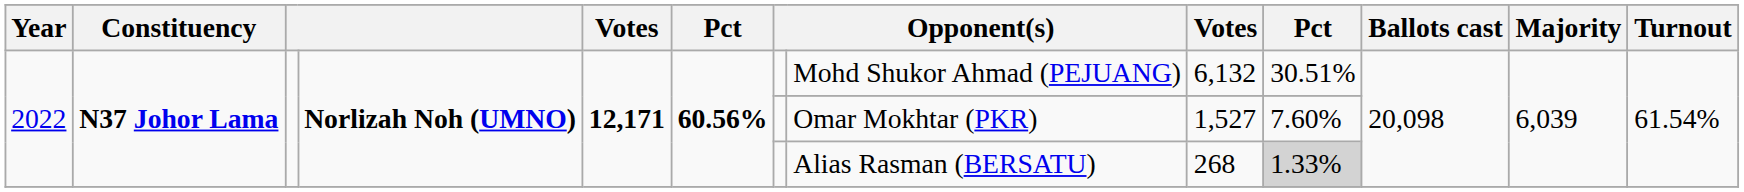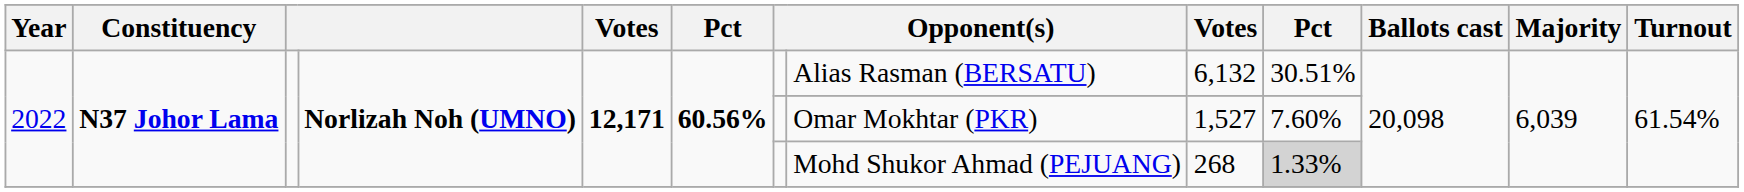(987, 72) Mohd Shukor Ahmad (PEJUANG) -> (944, 72) Alias Rasman (BERSATU)
(944, 164) Alias Rasman (BERSATU) -> (987, 164) Mohd Shukor Ahmad (PEJUANG)
